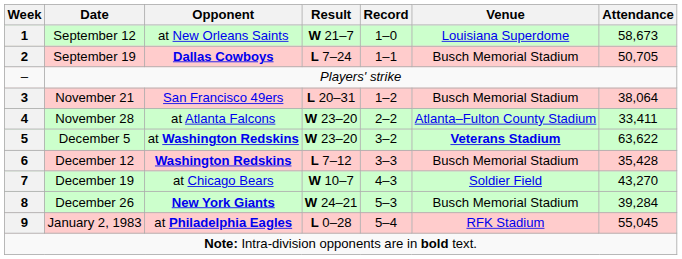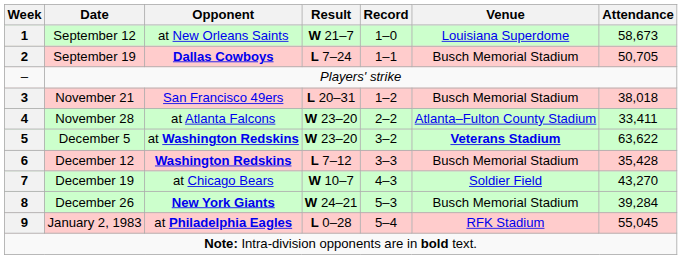(638, 98) 38,064 -> (638, 98) 38,018
